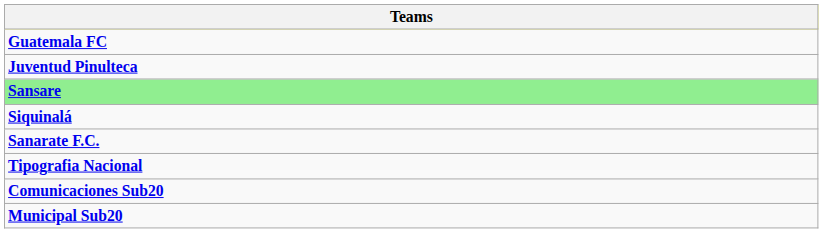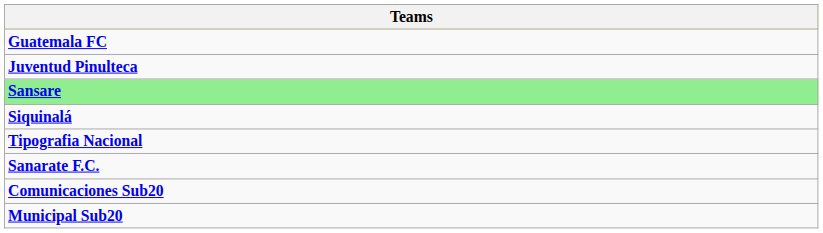(54, 141) Sanarate F.C. -> (75, 141) Tipografia Nacional
(75, 166) Tipografia Nacional -> (54, 166) Sanarate F.C.
